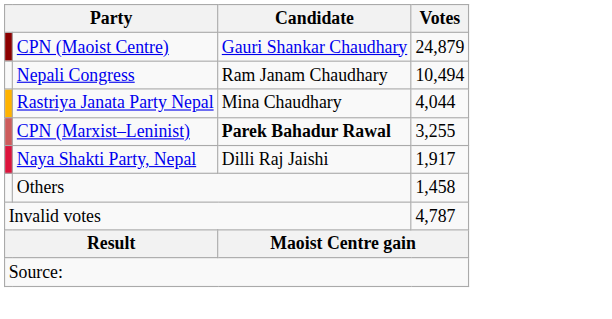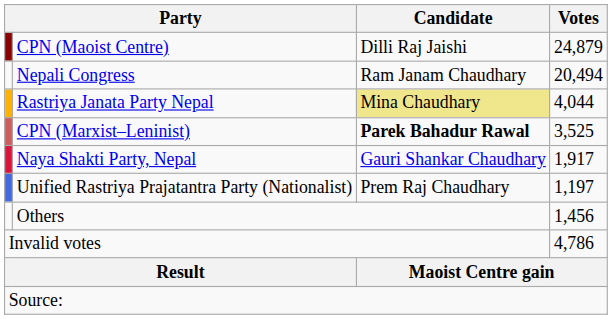(315, 46) Gauri Shankar Chaudhary -> (414, 46) Dilli Raj Jaishi
(440, 74) 10,494 -> (578, 74) 20,494
(282, 103) no background -> (420, 103) khaki background
(435, 131) 3,255 -> (574, 131) 3,525
(275, 159) Dilli Raj Jaishi -> (453, 159) Gauri Shankar Chaudhary
+ row: (185, 187)
(435, 187) 1,458 -> (574, 215) 1,456
(435, 215) 4,787 -> (574, 243) 4,786
